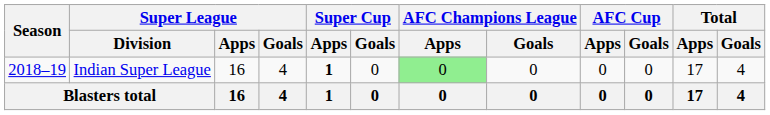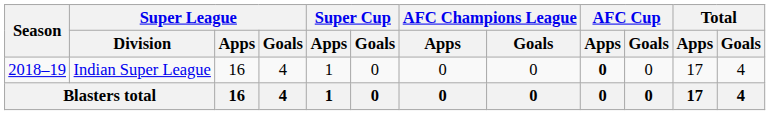(329, 69) bold -> (329, 69) normal
(443, 69) lightgreen background -> (443, 69) no background
(603, 69) normal -> (603, 69) bold
